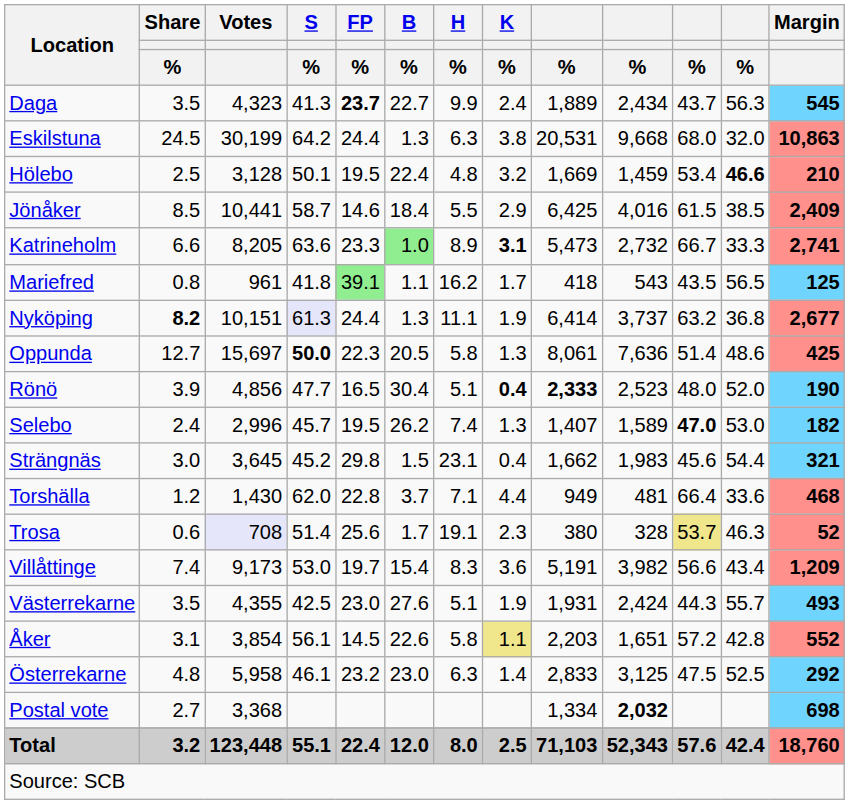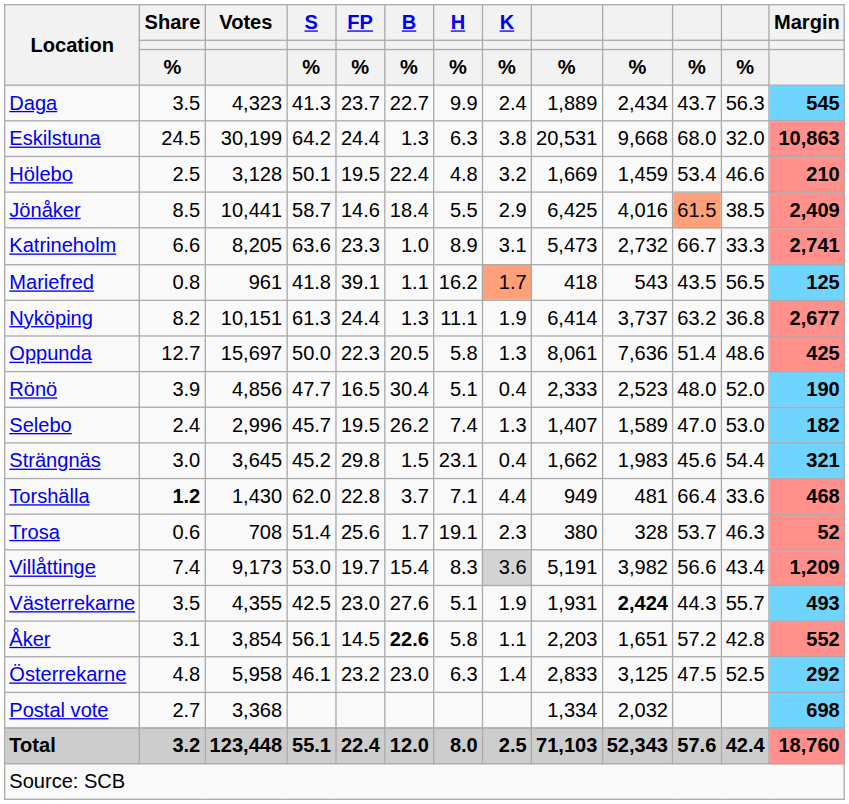(360, 103) bold -> (360, 103) normal
(745, 174) bold -> (745, 174) normal
(697, 210) no background -> (697, 210) lightsalmon background
(415, 246) lightgreen background -> (415, 246) no background
(513, 246) bold -> (513, 246) normal
(360, 281) lightgreen background -> (360, 281) no background
(513, 281) no background -> (513, 281) lightsalmon background
(186, 317) bold -> (186, 317) normal
(311, 317) lavender background -> (311, 317) no background
(311, 353) bold -> (311, 353) normal
(513, 389) bold -> (513, 389) normal
(572, 389) bold -> (572, 389) normal
(697, 424) bold -> (697, 424) normal
(186, 496) normal -> (186, 496) bold
(265, 531) lavender background -> (265, 531) no background
(697, 531) khaki background -> (697, 531) no background
(513, 567) no background -> (513, 567) lightgrey background
(643, 603) normal -> (643, 603) bold
(409, 639) normal -> (409, 639) bold
(513, 639) khaki background -> (513, 639) no background
(643, 710) bold -> (643, 710) normal
